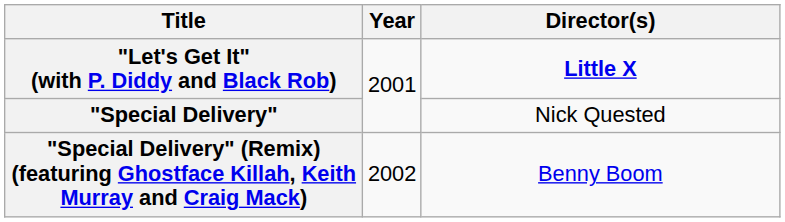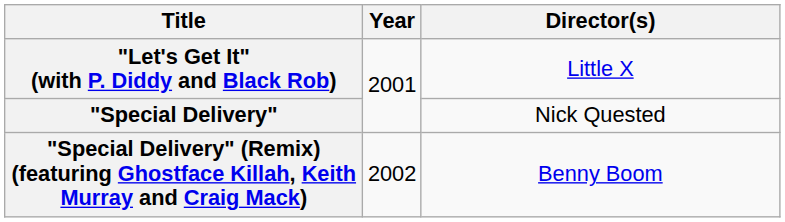(600, 68) bold -> (600, 68) normal
